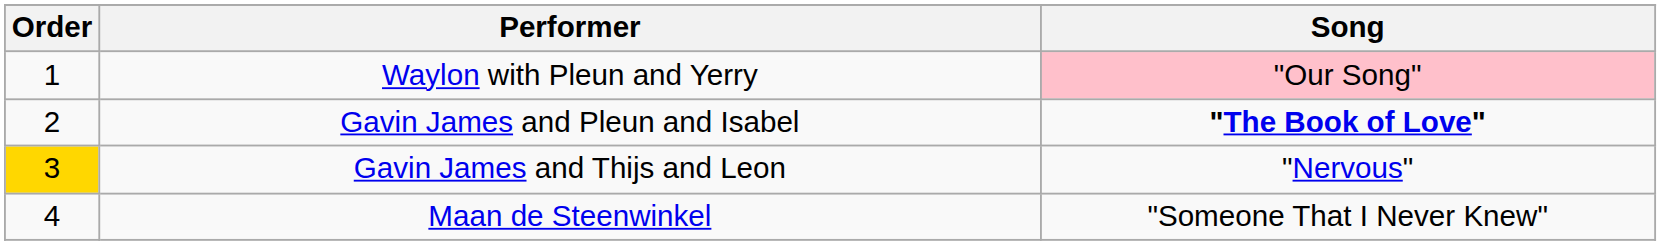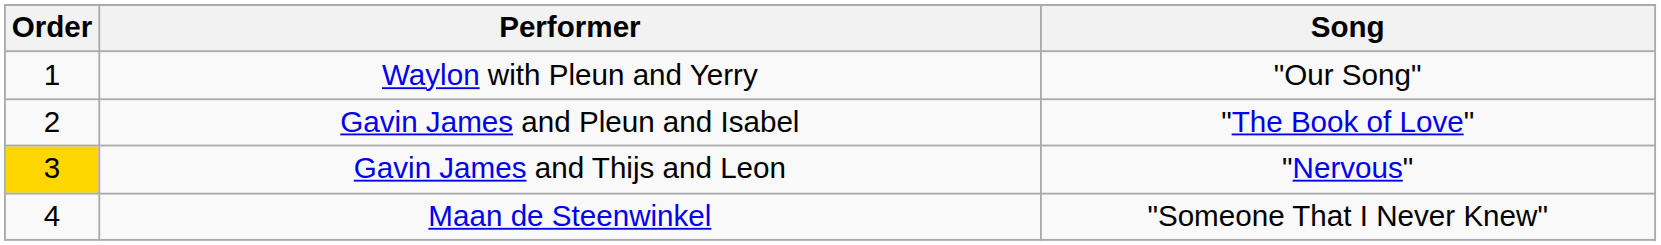(1348, 74) pink background -> (1348, 74) no background
(1348, 121) bold -> (1348, 121) normal
